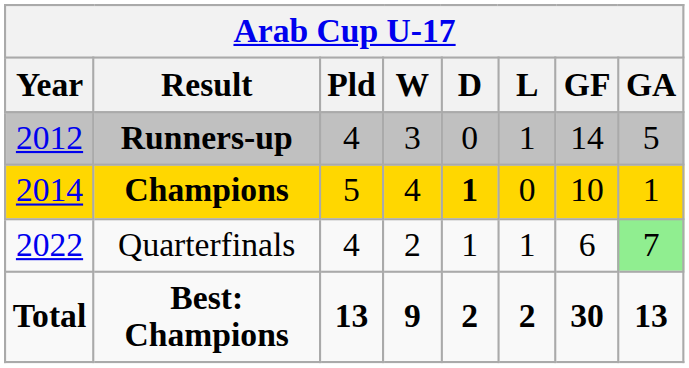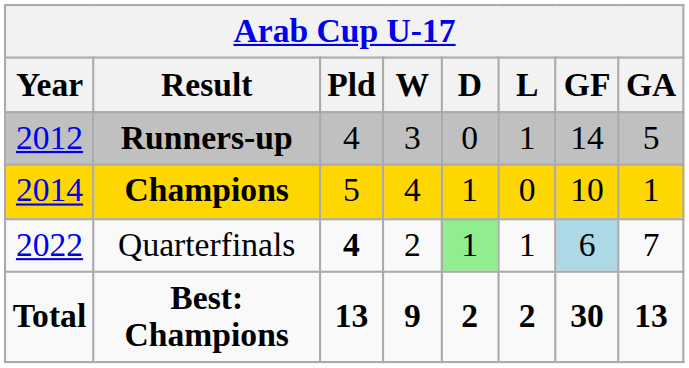(470, 191) bold -> (470, 191) normal
(352, 244) normal -> (352, 244) bold
(470, 244) no background -> (470, 244) lightgreen background
(587, 244) no background -> (587, 244) lightblue background
(651, 244) lightgreen background -> (651, 244) no background
